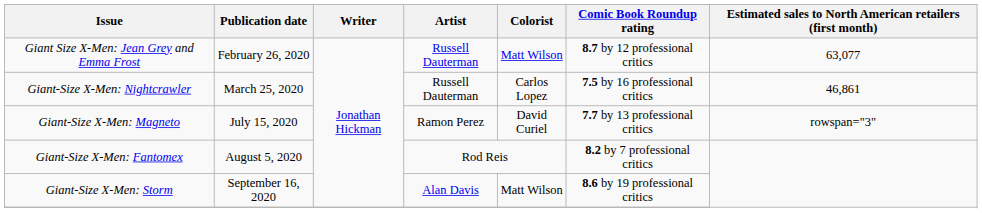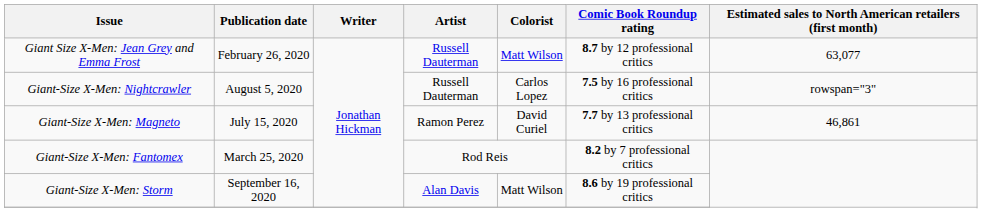(264, 89) March 25, 2020 -> (264, 89) August 5, 2020
(843, 89) 46,861 -> (843, 89) rowspan="3"
(843, 122) rowspan="3" -> (843, 122) 46,861
(264, 156) August 5, 2020 -> (264, 156) March 25, 2020
